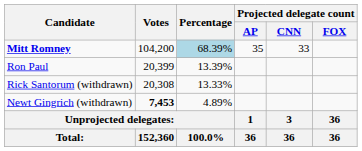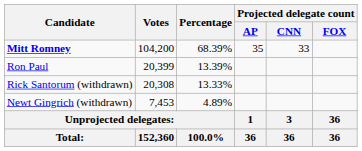(215, 48) lightblue background -> (215, 48) no background
(162, 102) bold -> (162, 102) normal
